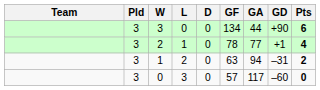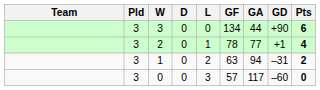columns swapped: (208, 12) <-> (184, 12)
